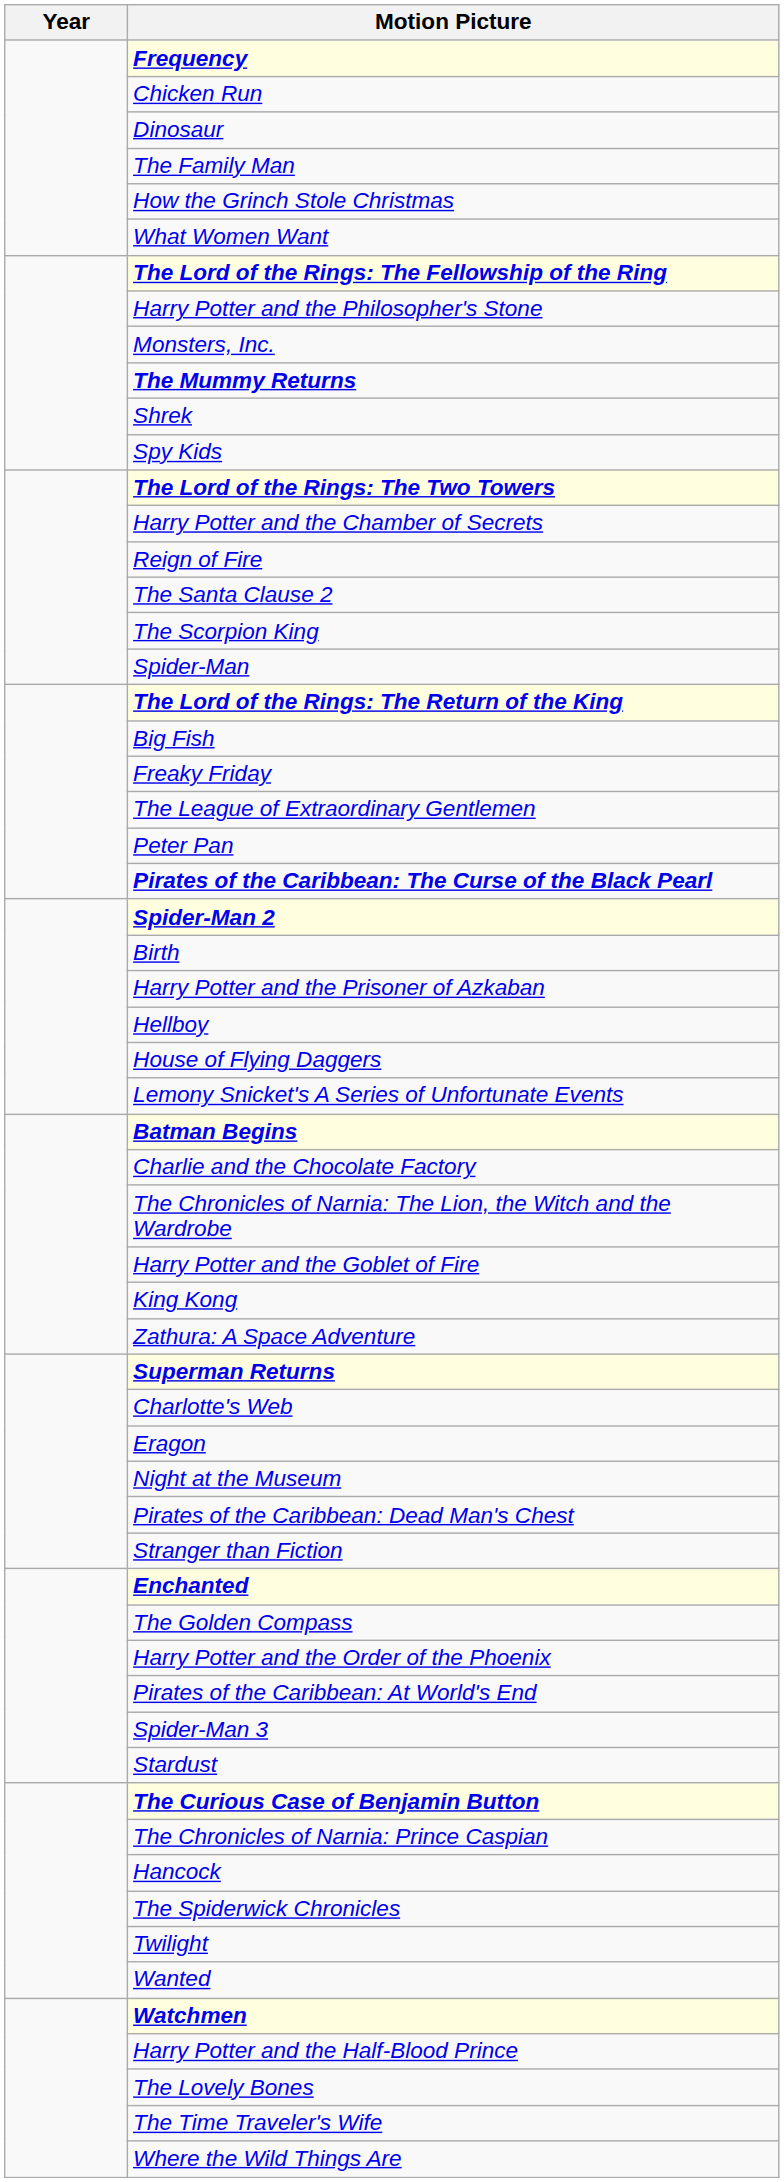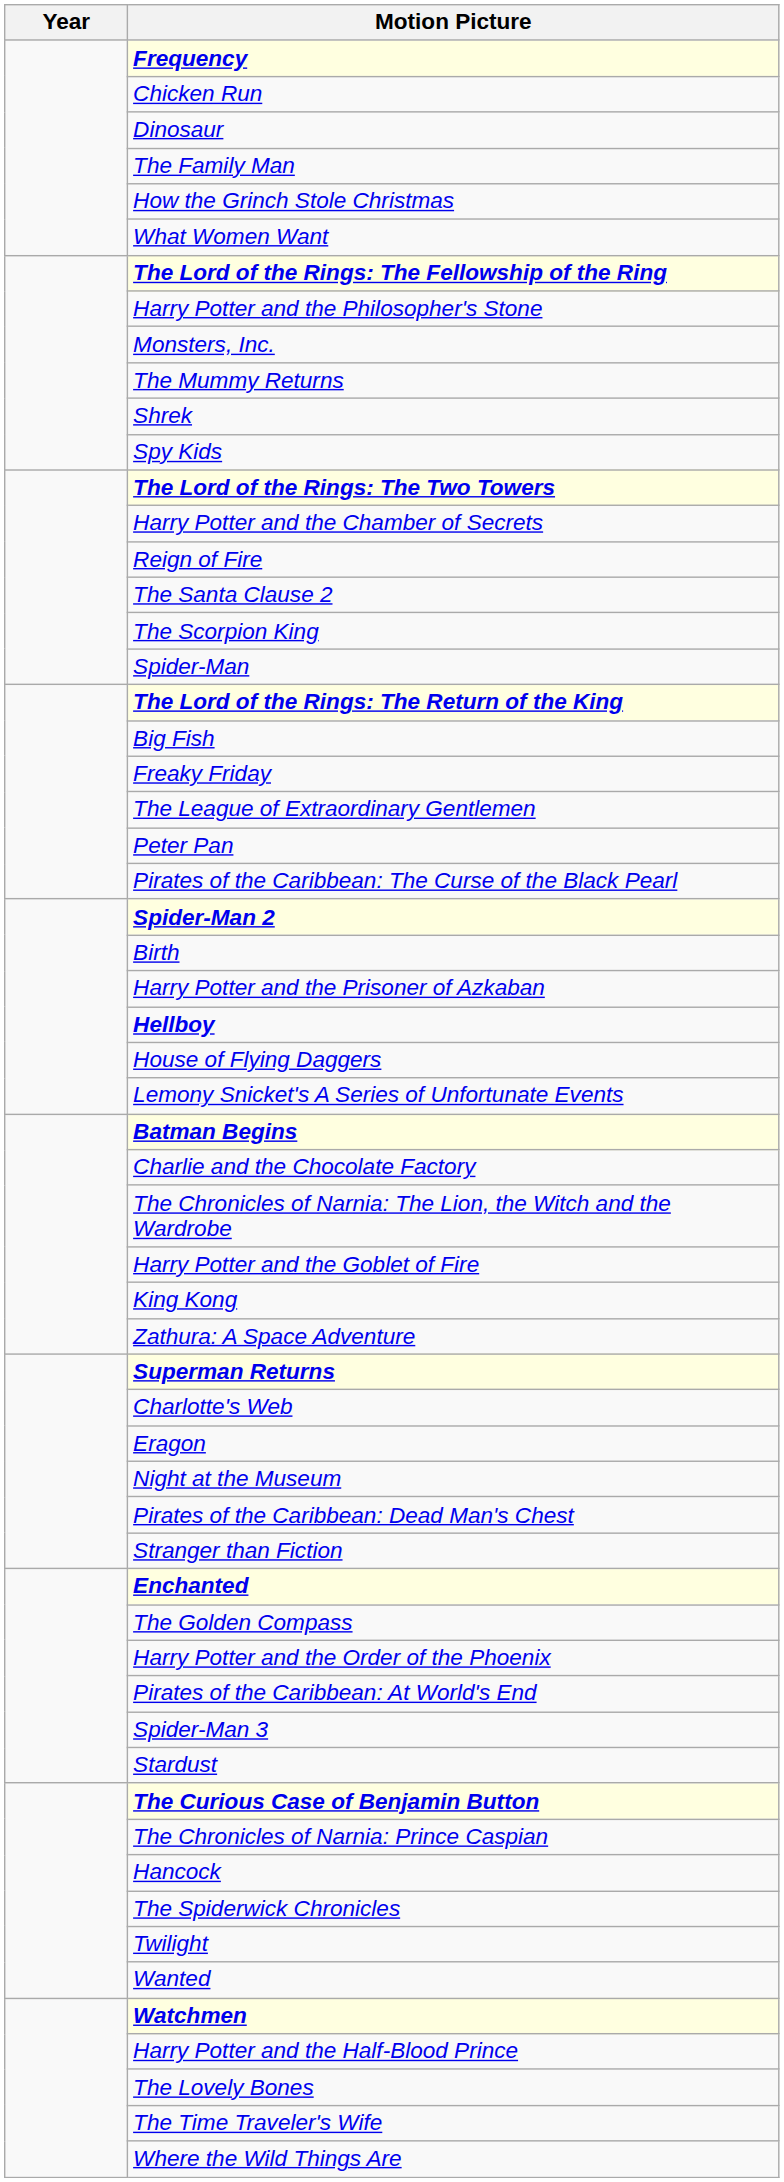(245, 380) bold -> (238, 380) normal
(423, 881) bold -> (405, 881) normal
(171, 1024) normal -> (174, 1024) bold
